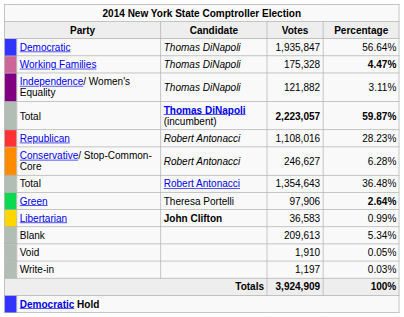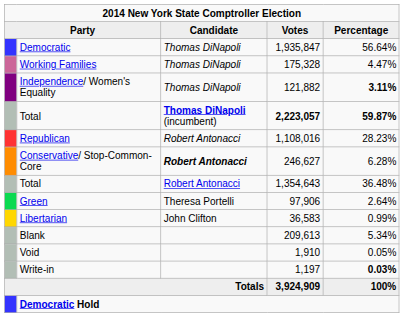(382, 65) bold -> (382, 65) normal
(382, 87) normal -> (382, 87) bold
(202, 161) normal -> (205, 161) bold
(382, 201) bold -> (382, 201) normal
(193, 218) bold -> (190, 218) normal
(382, 270) normal -> (382, 270) bold
